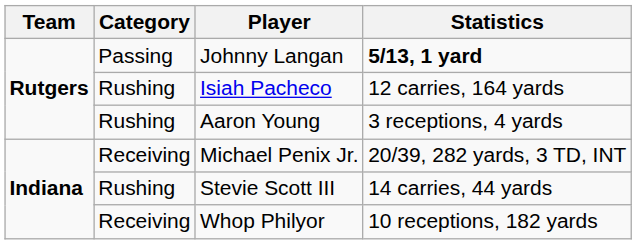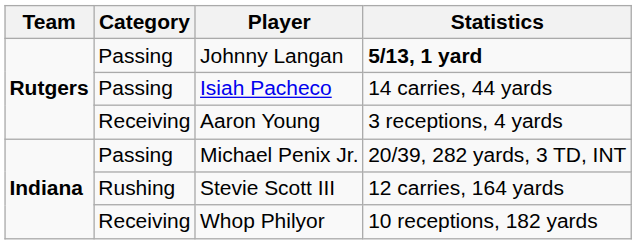(137, 88) Rushing -> (136, 88) Passing
(466, 88) 12 carries, 164 yards -> (460, 88) 14 carries, 44 yards
(137, 121) Rushing -> (144, 121) Receiving
(144, 155) Receiving -> (136, 155) Passing
(460, 188) 14 carries, 44 yards -> (466, 188) 12 carries, 164 yards
